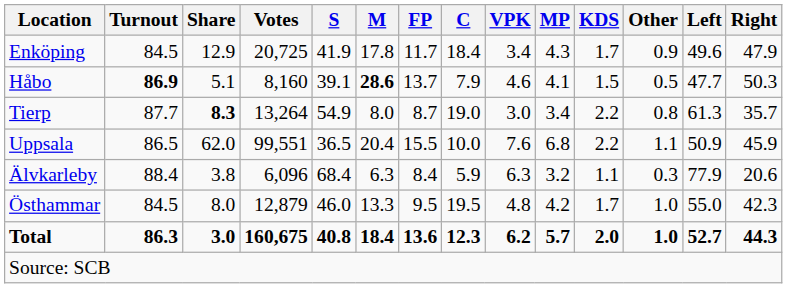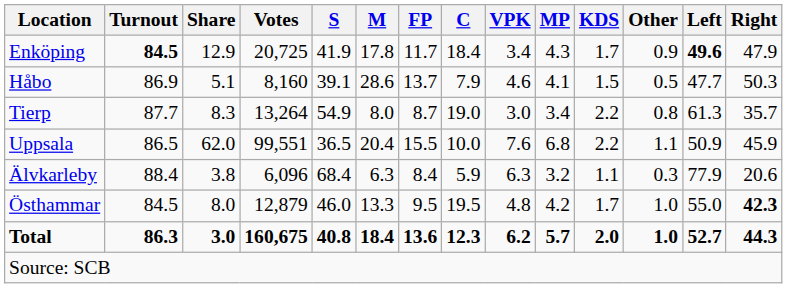(161, 50) normal -> (161, 50) bold
(705, 50) normal -> (705, 50) bold
(161, 81) bold -> (161, 81) normal
(377, 81) bold -> (377, 81) normal
(223, 112) bold -> (223, 112) normal
(760, 205) normal -> (760, 205) bold
